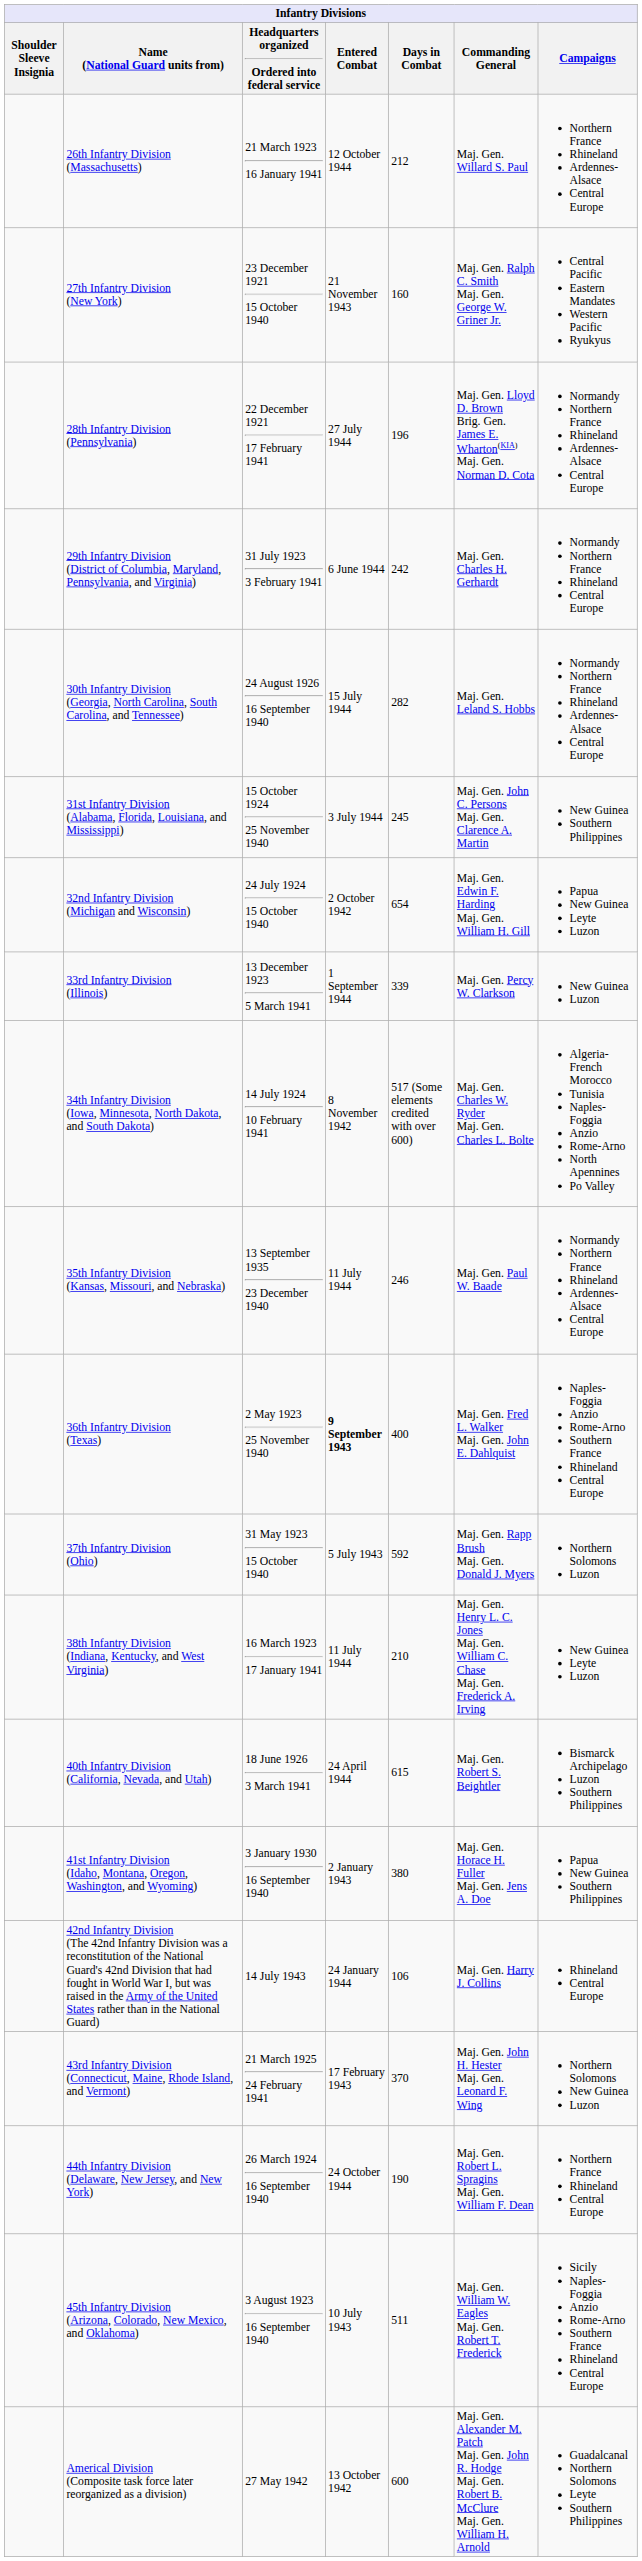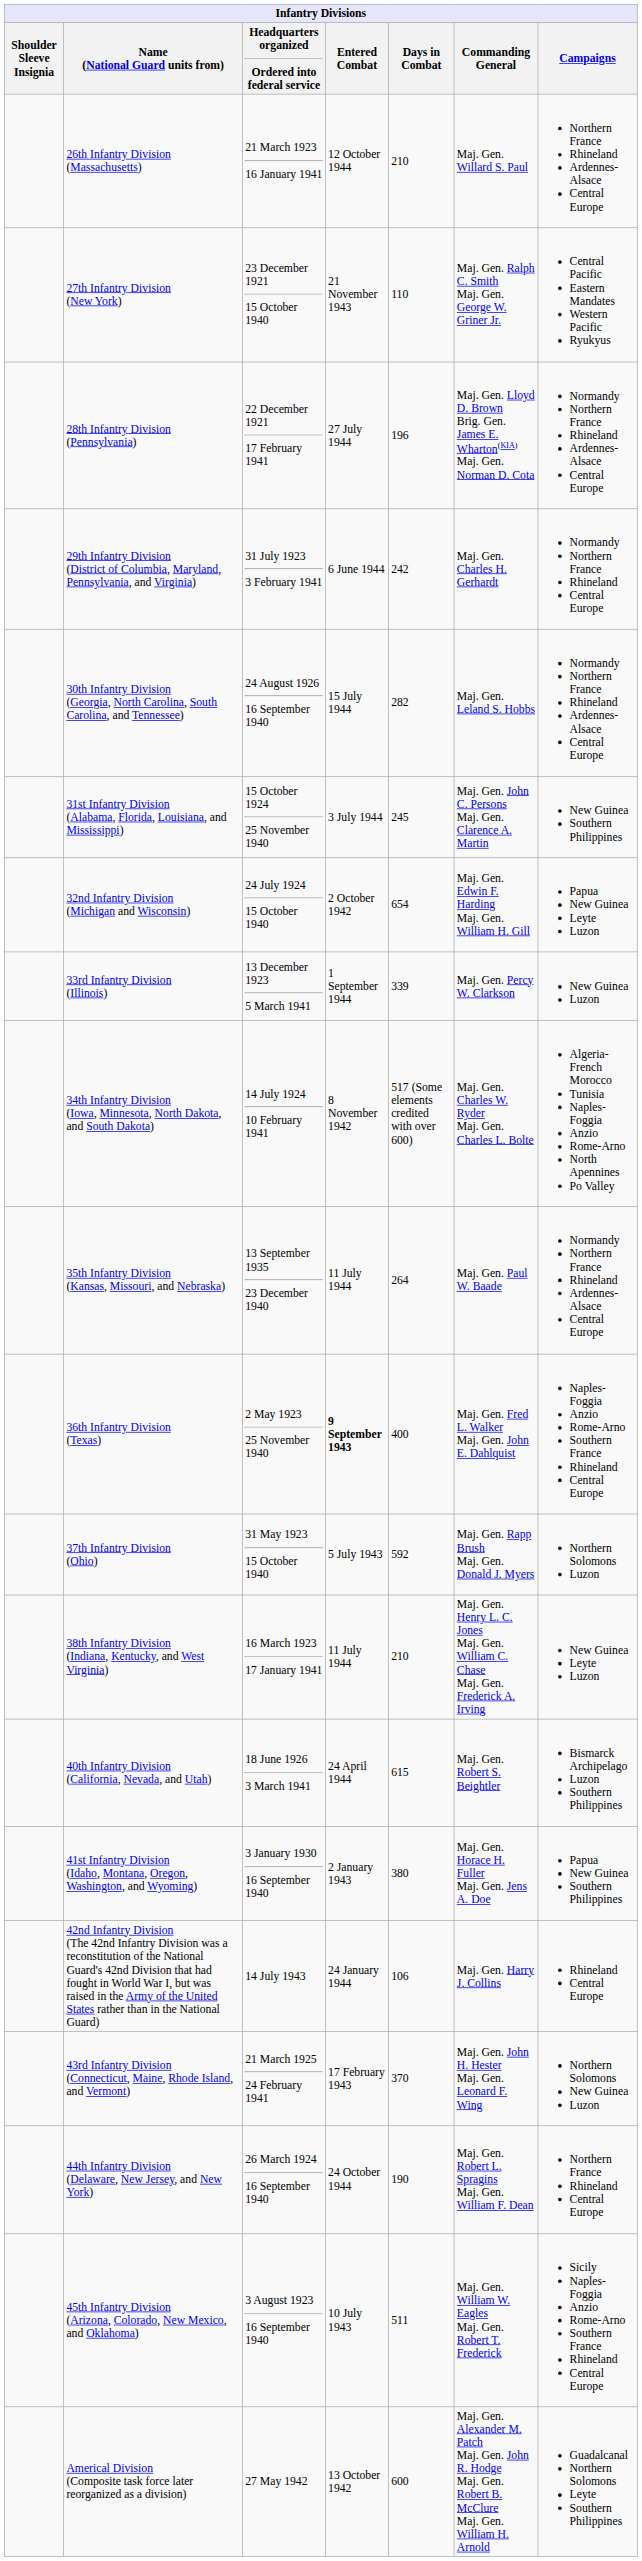(400, 161) 212 -> (400, 161) 210
(400, 294) 160 -> (400, 294) 110
(400, 1280) 246 -> (400, 1280) 264
